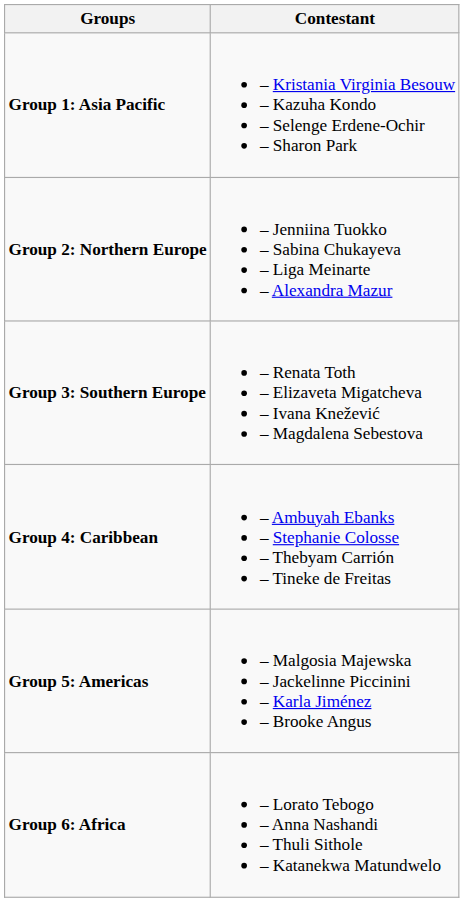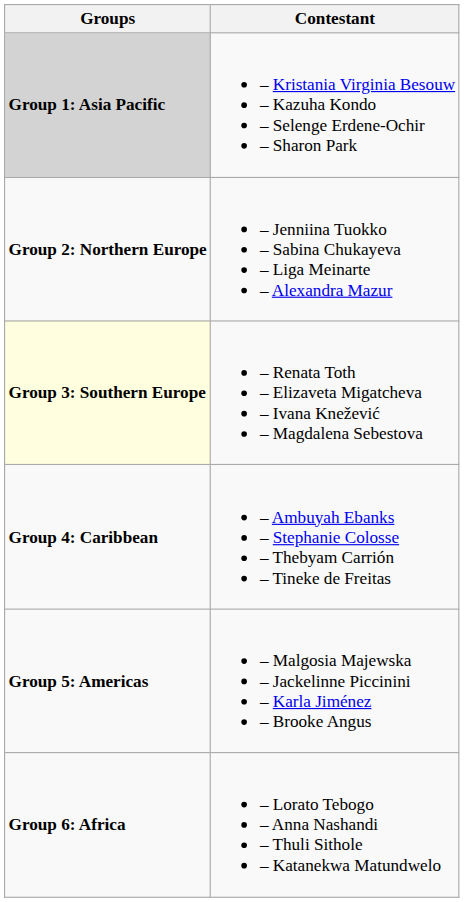(87, 105) no background -> (87, 105) lightgrey background
(107, 393) no background -> (107, 393) lightyellow background
